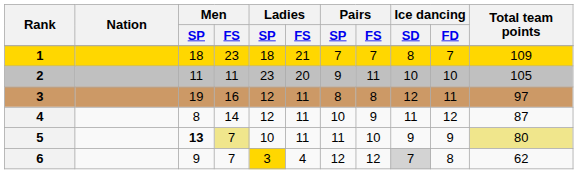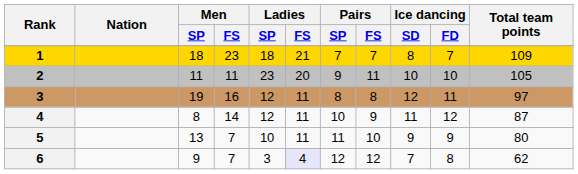(196, 138) bold -> (196, 138) normal
(232, 138) khaki background -> (232, 138) no background
(521, 138) khaki background -> (521, 138) no background
(267, 158) gold background -> (267, 158) no background
(302, 158) no background -> (302, 158) lavender background
(411, 158) lightgrey background -> (411, 158) no background
